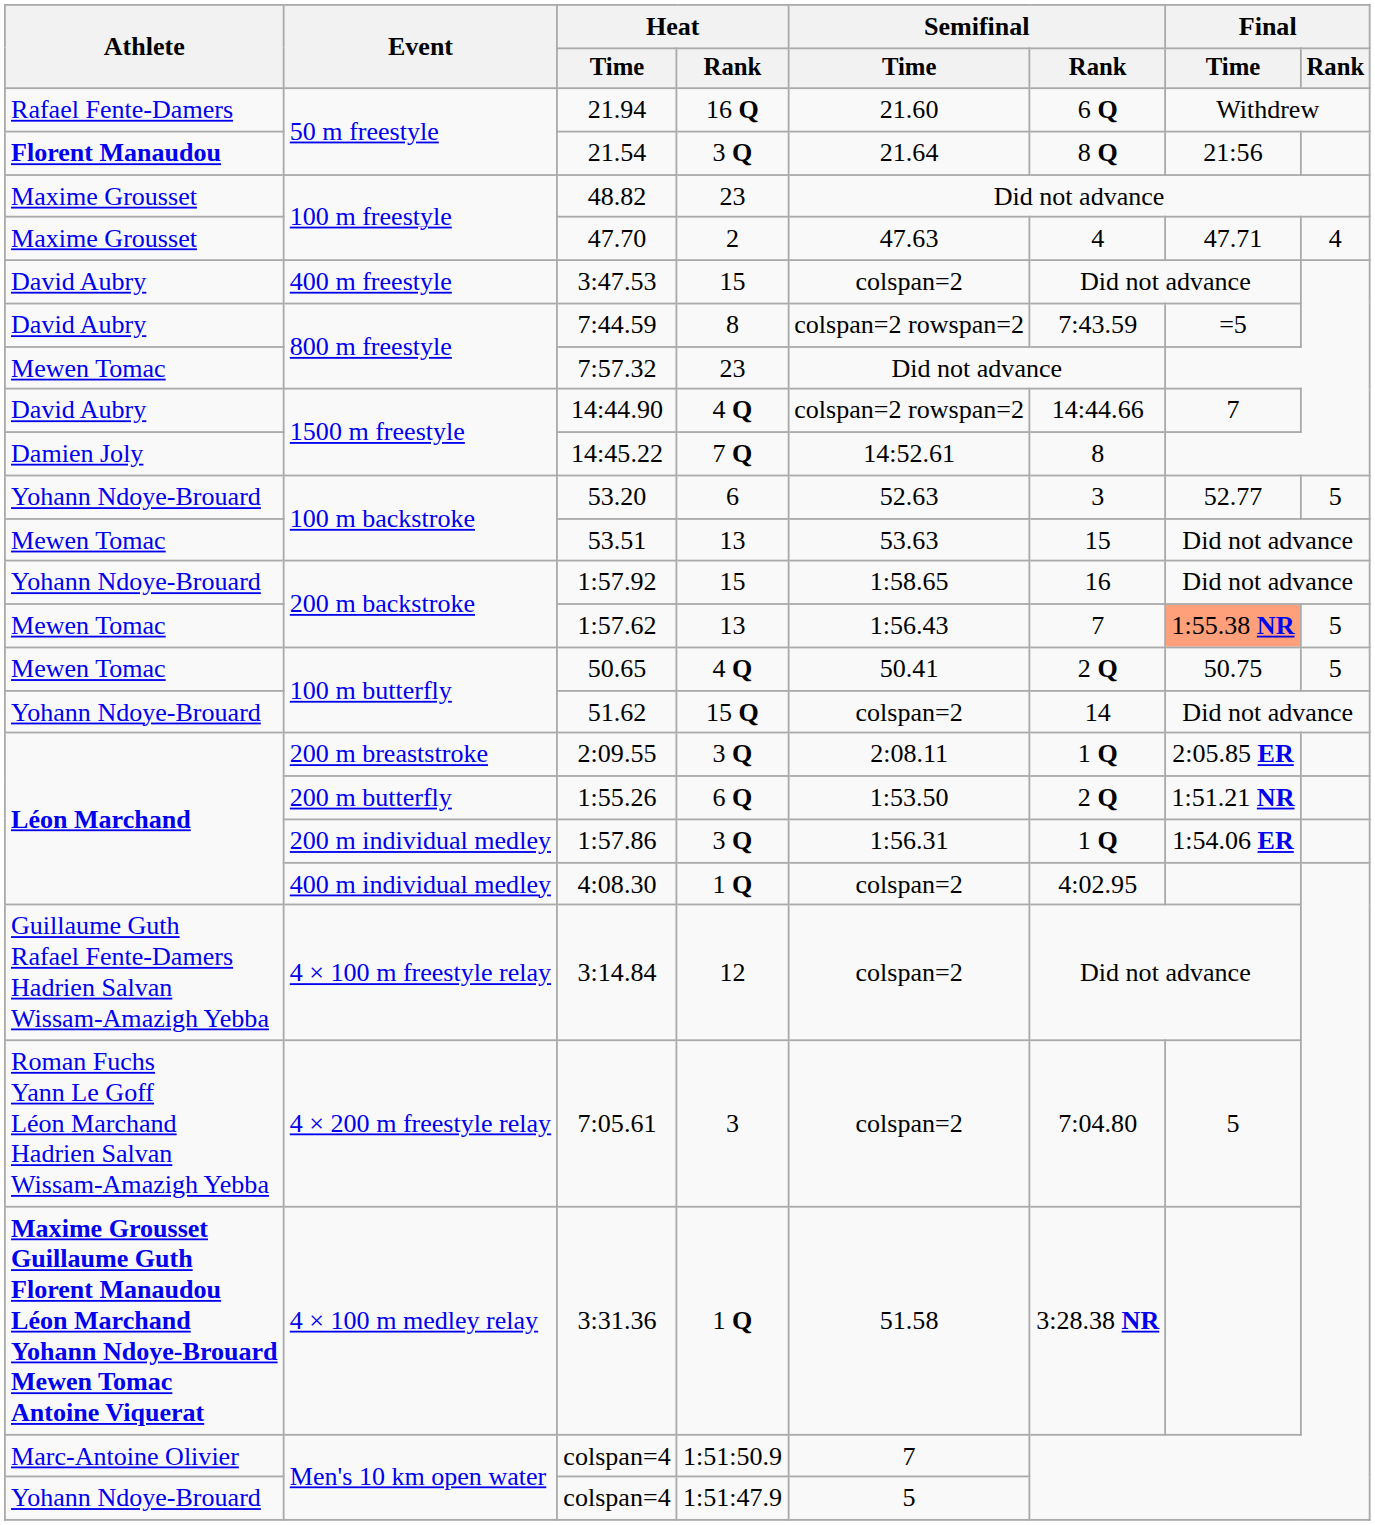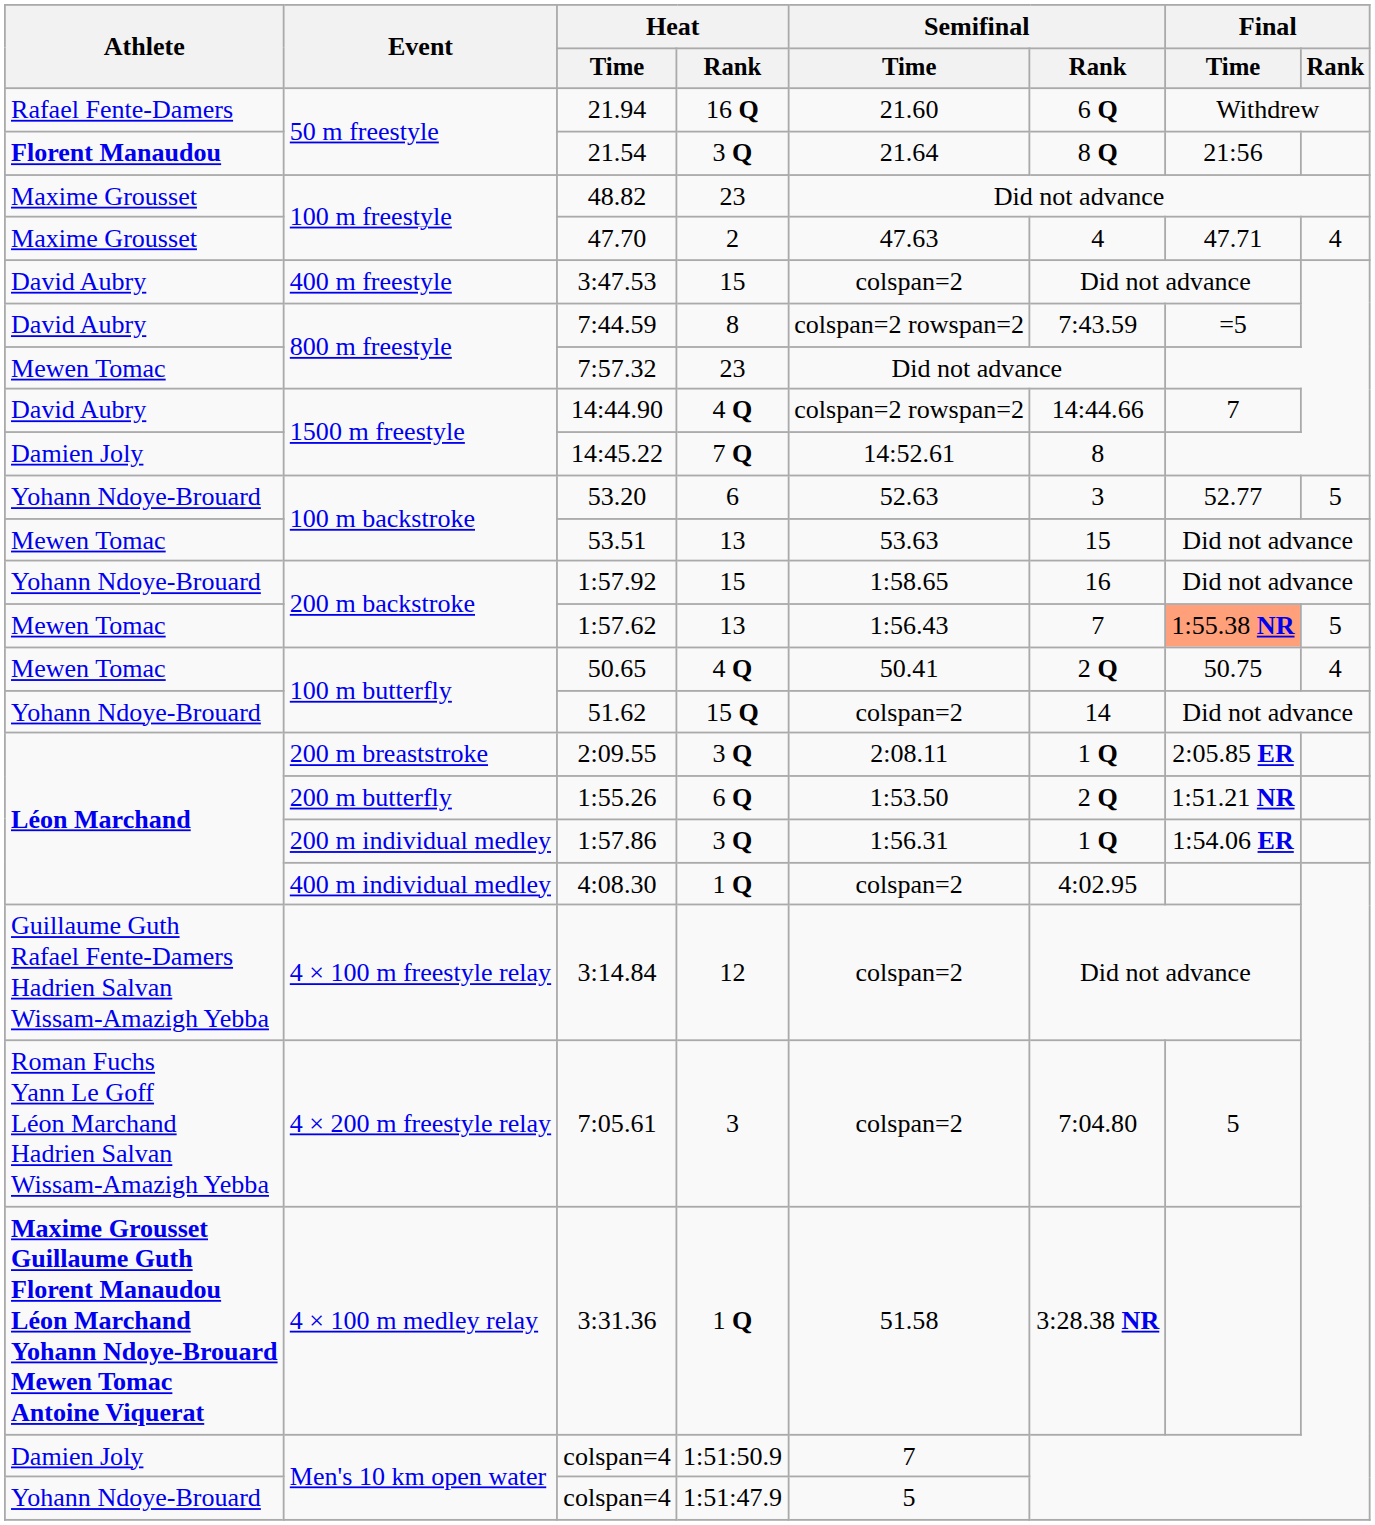(1335, 668) 5 -> (1335, 668) 4
(125, 1455) Marc-Antoine Olivier -> (77, 1455) Damien Joly
